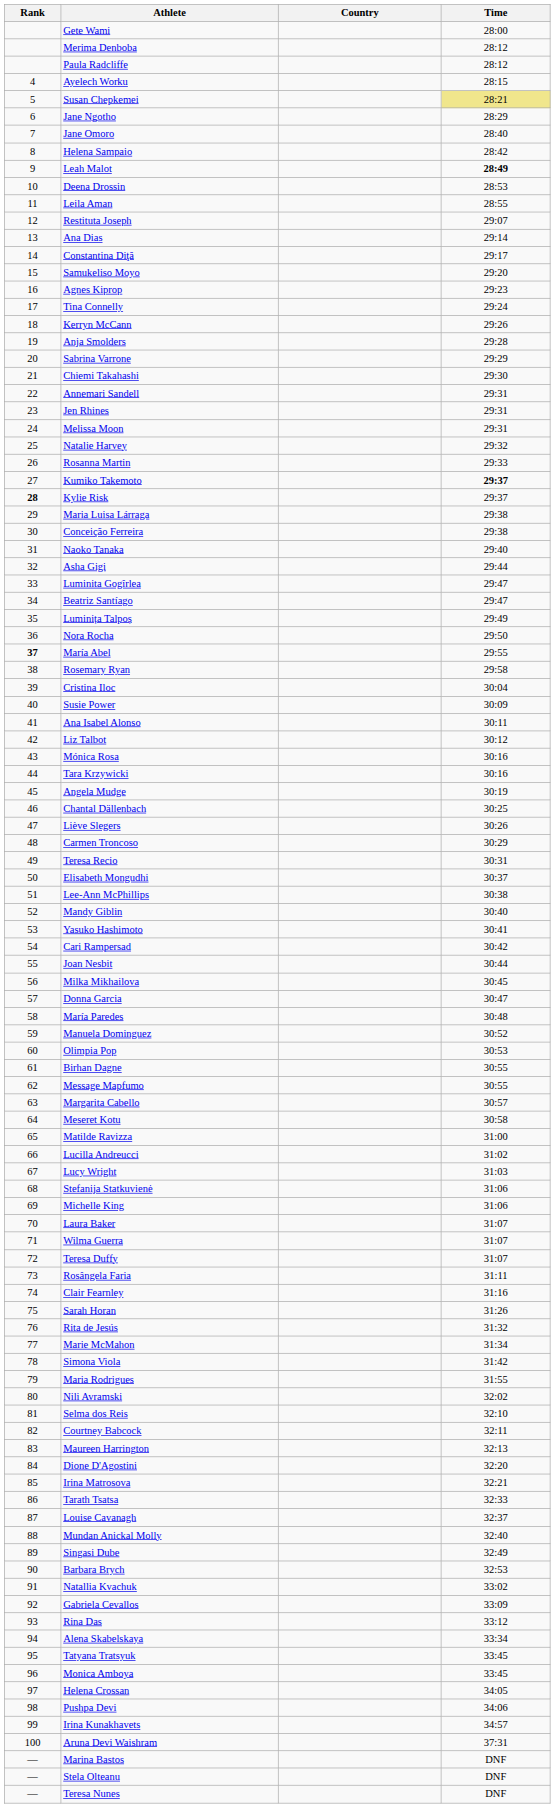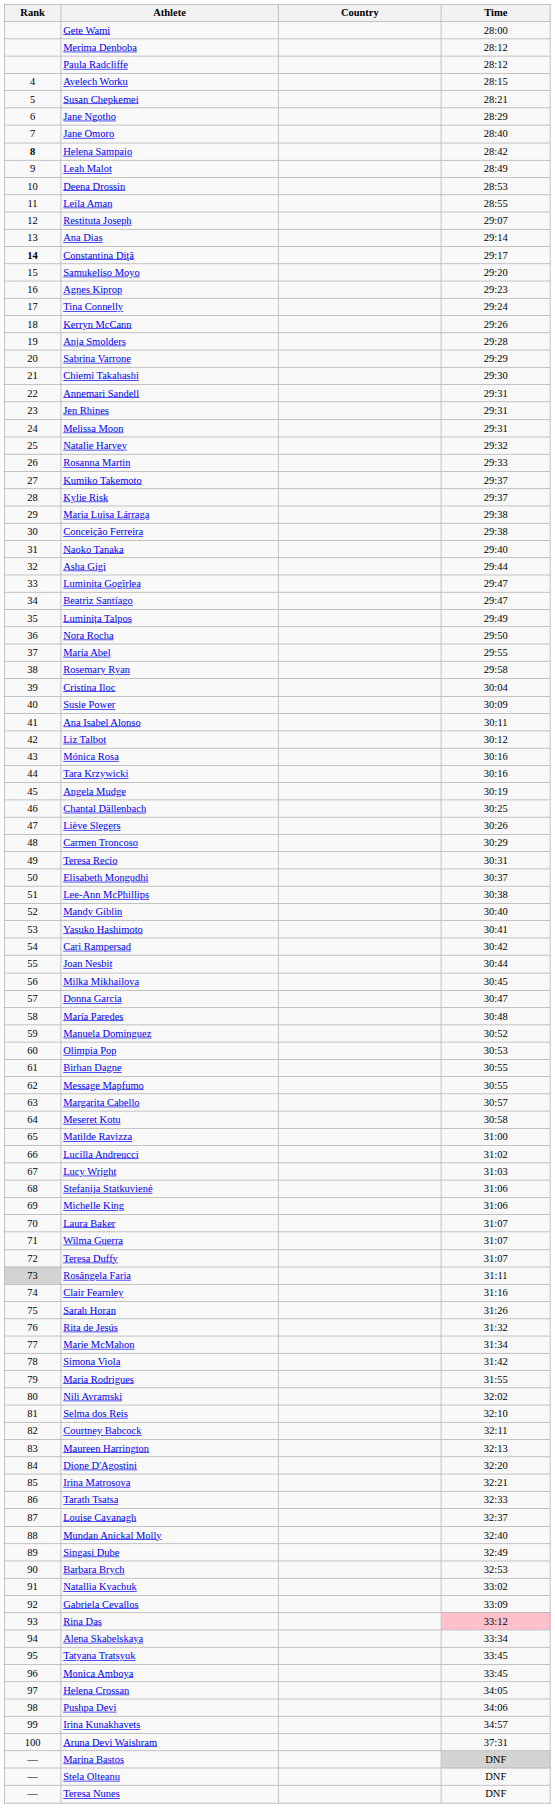(496, 99) khaki background -> (496, 99) no background
(33, 151) normal -> (33, 151) bold
(496, 168) bold -> (496, 168) normal
(33, 255) normal -> (33, 255) bold
(496, 480) bold -> (496, 480) normal
(33, 497) bold -> (33, 497) normal
(33, 653) bold -> (33, 653) normal
(33, 1275) no background -> (33, 1275) lightgrey background
(496, 1621) no background -> (496, 1621) pink background
(496, 1759) no background -> (496, 1759) lightgrey background
